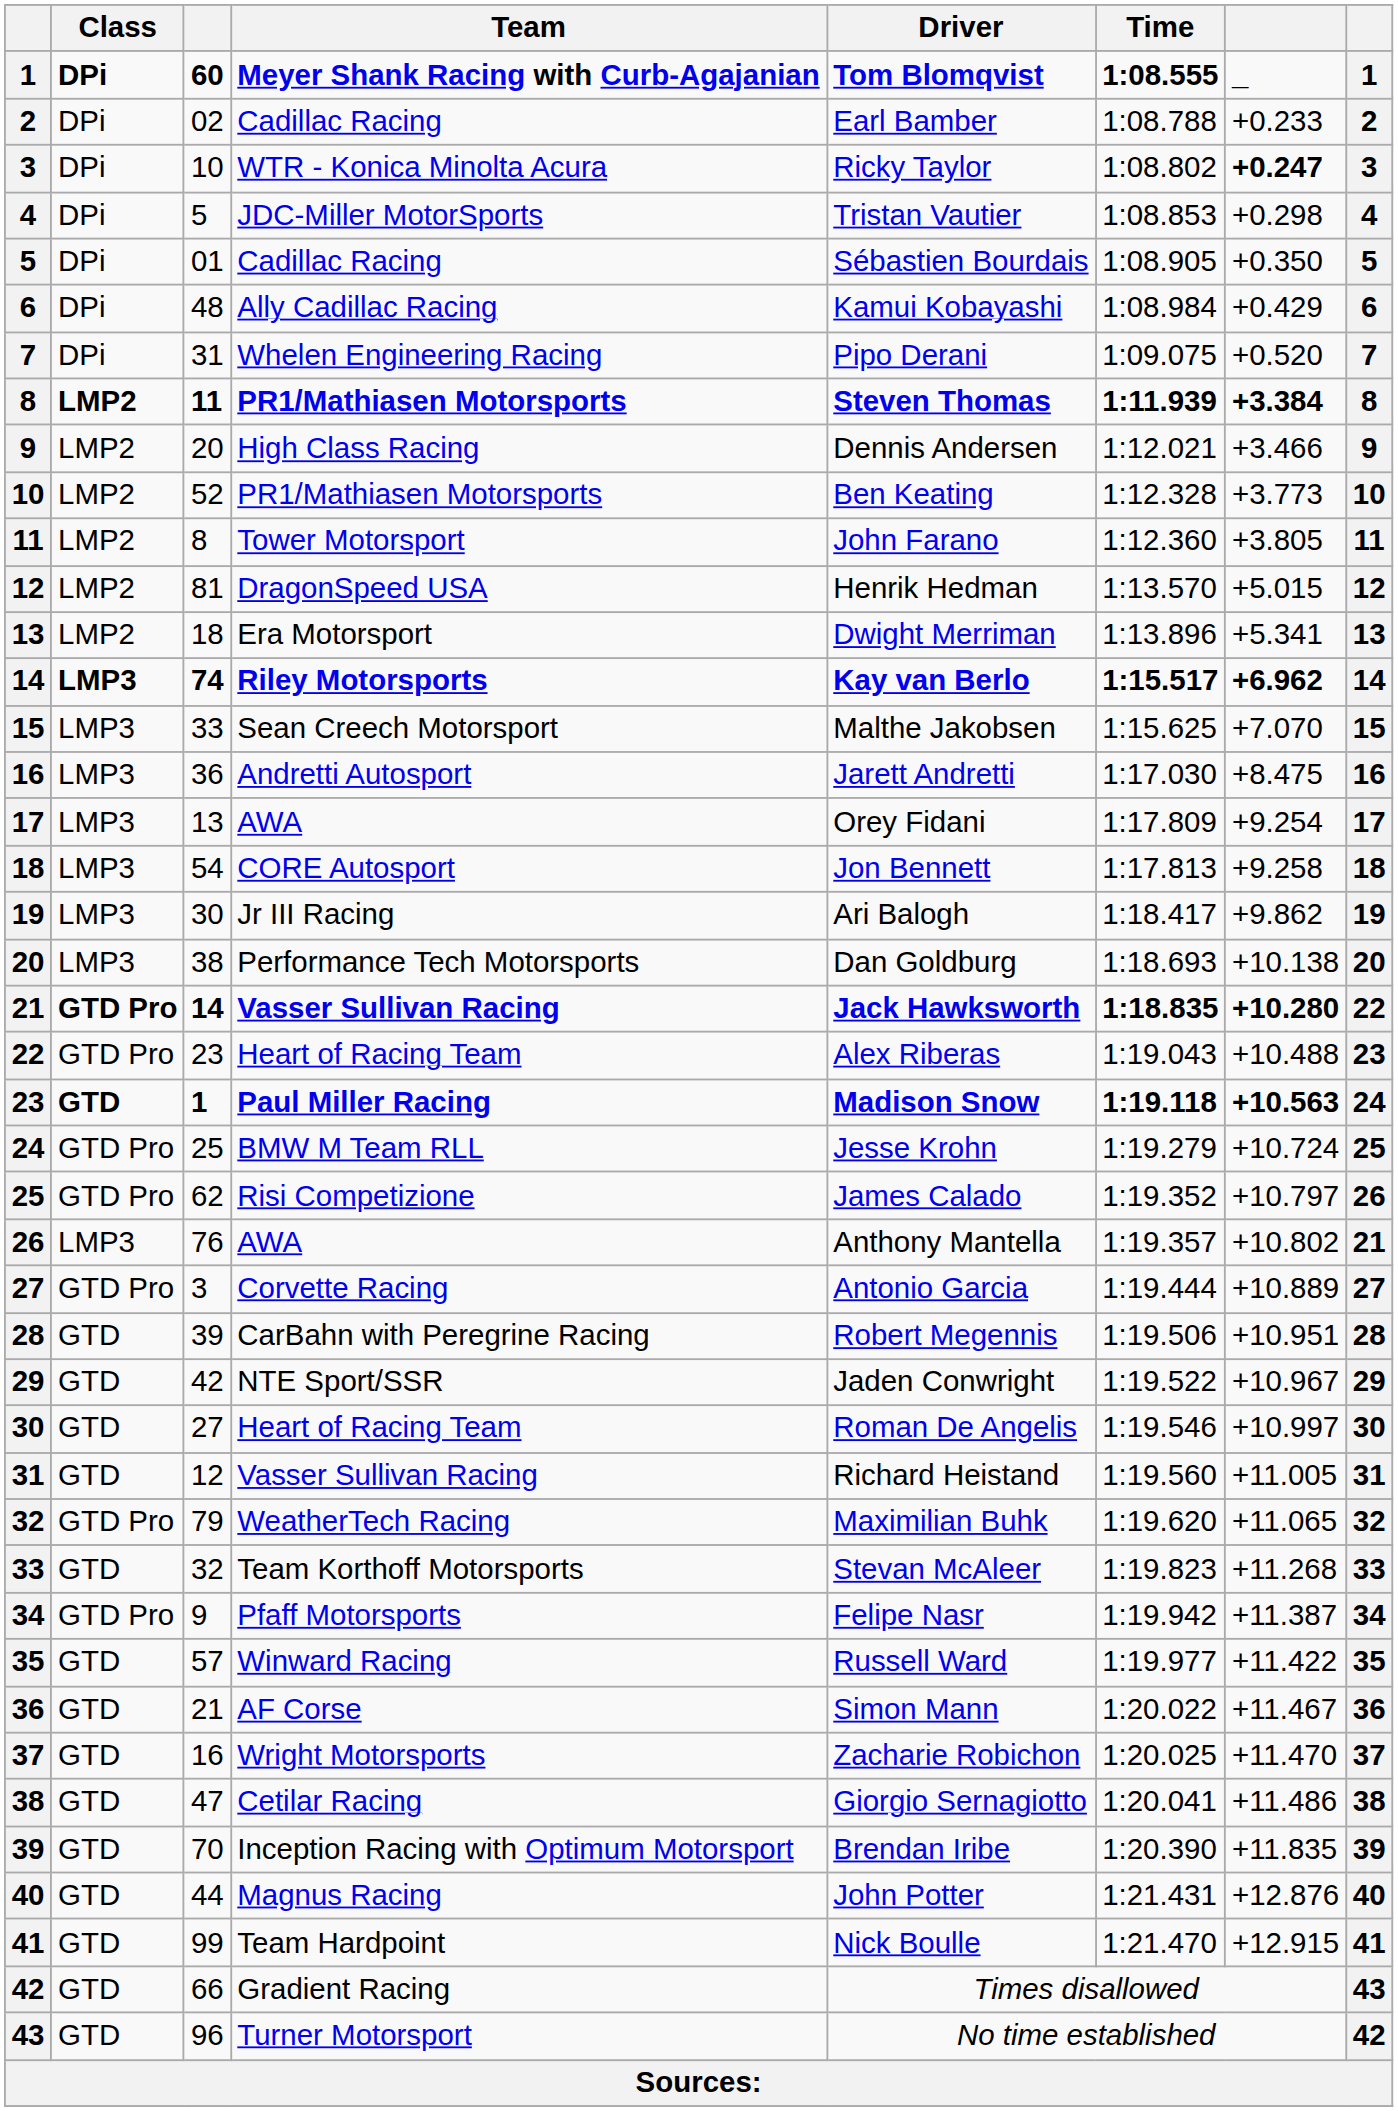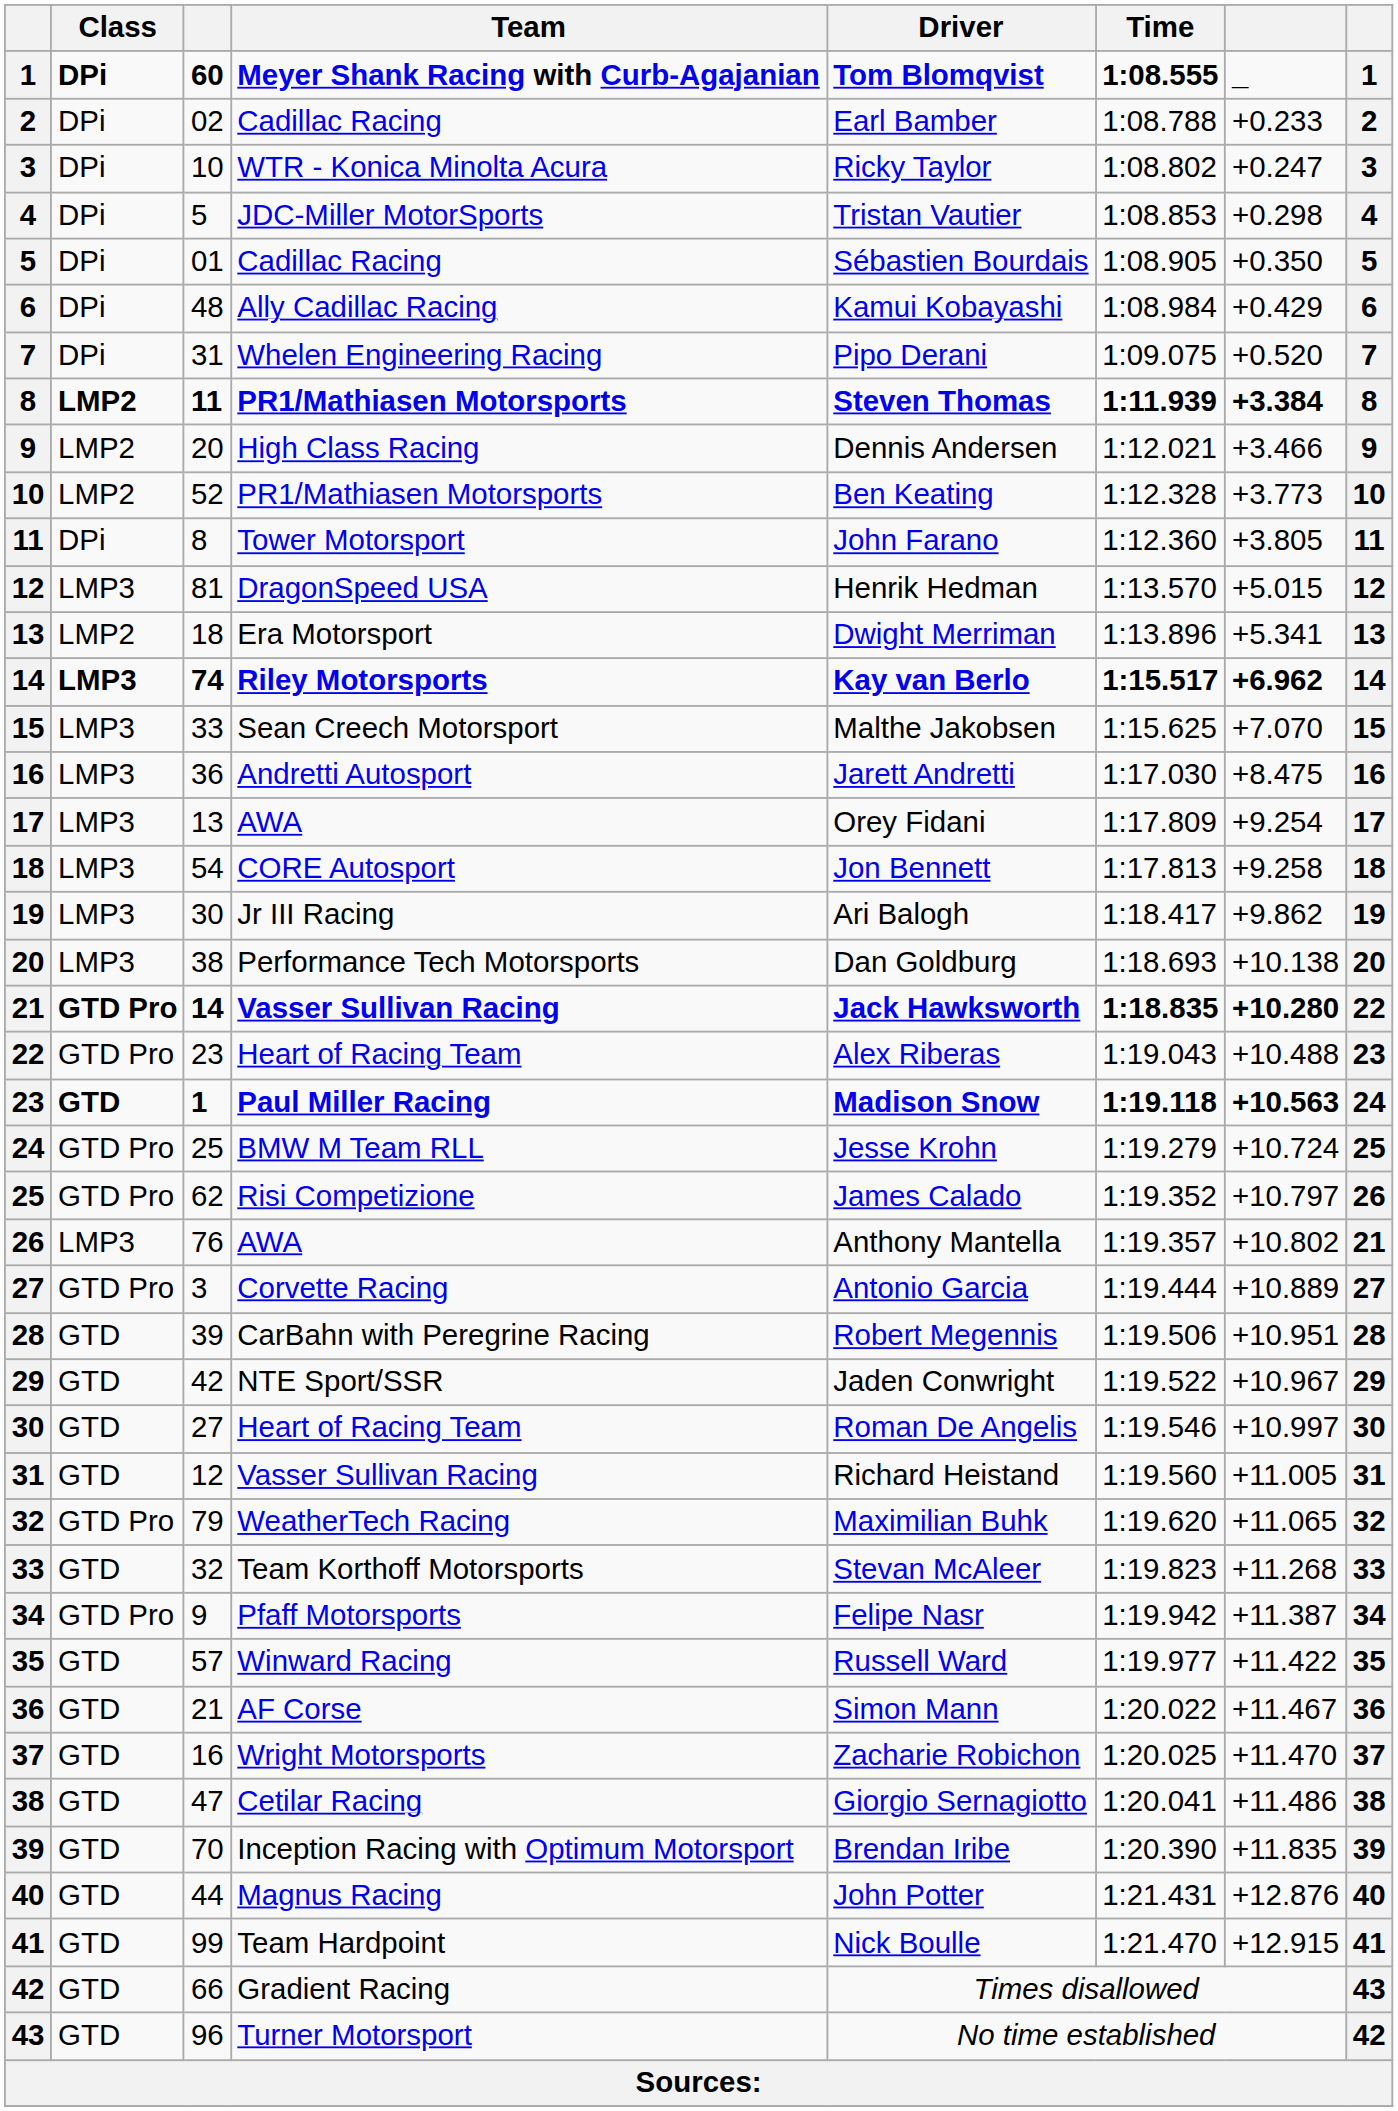(1277, 167) bold -> (1277, 167) normal
(96, 541) LMP2 -> (82, 541) DPi
(96, 588) LMP2 -> (96, 588) LMP3
